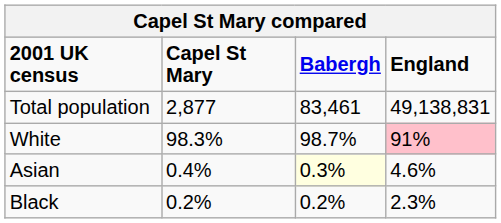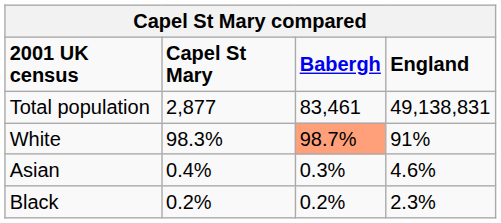(328, 139) no background -> (328, 139) lightsalmon background
(410, 139) pink background -> (410, 139) no background
(323, 170) lightyellow background -> (323, 170) no background
